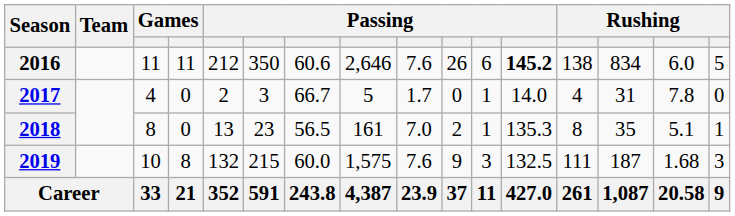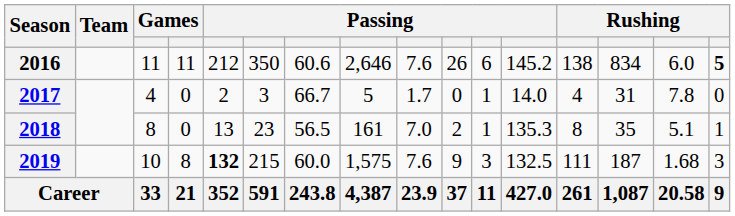(529, 63) bold -> (529, 63) normal
(719, 63) normal -> (719, 63) bold
(224, 161) normal -> (224, 161) bold
